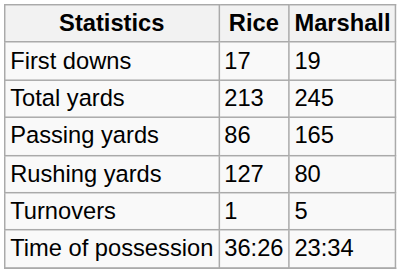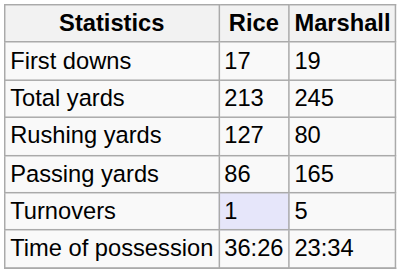rows swapped: (86, 173) <-> (85, 135)
(231, 211) no background -> (231, 211) lavender background
